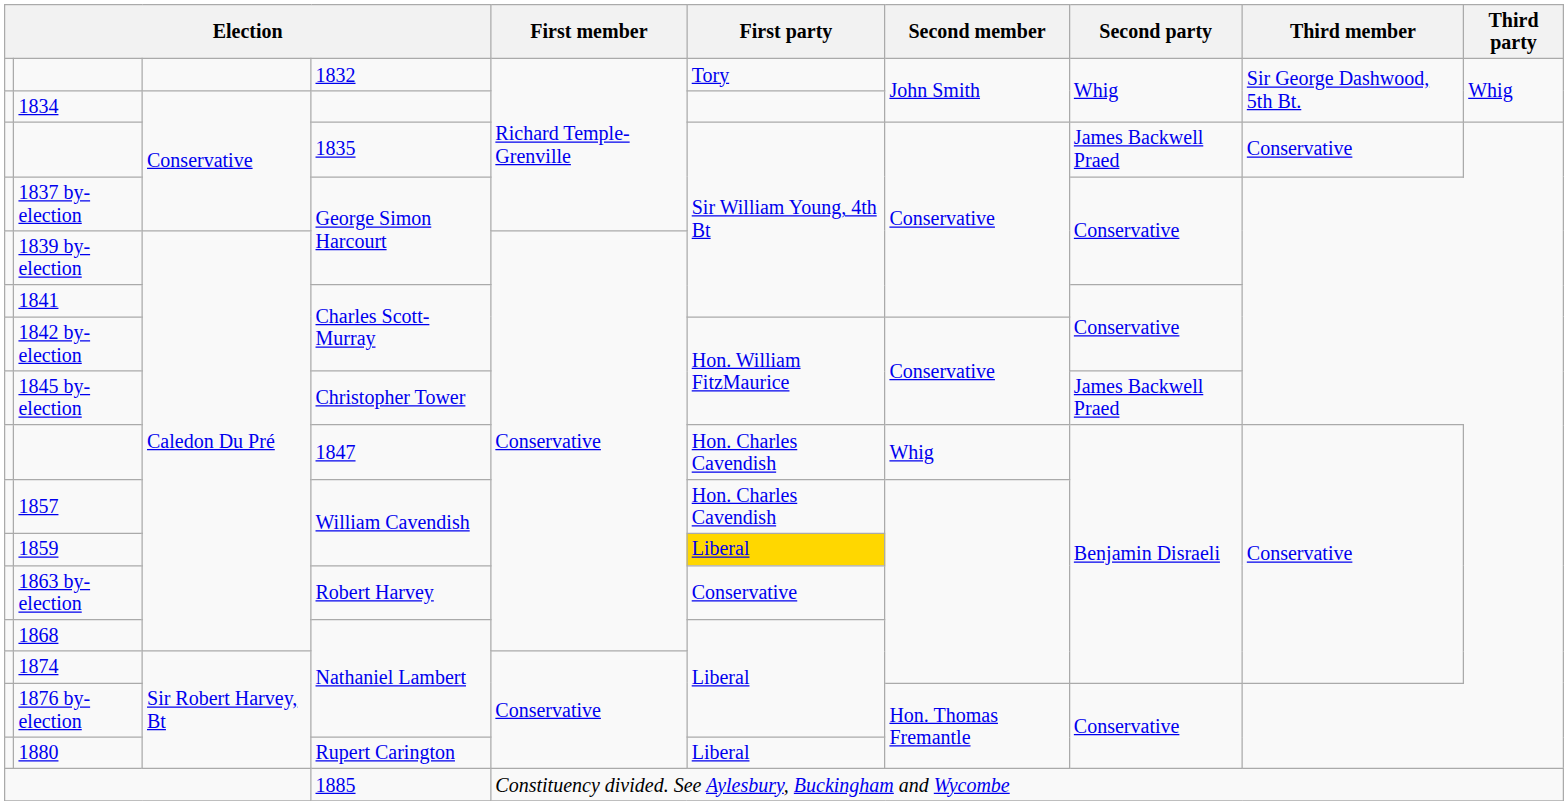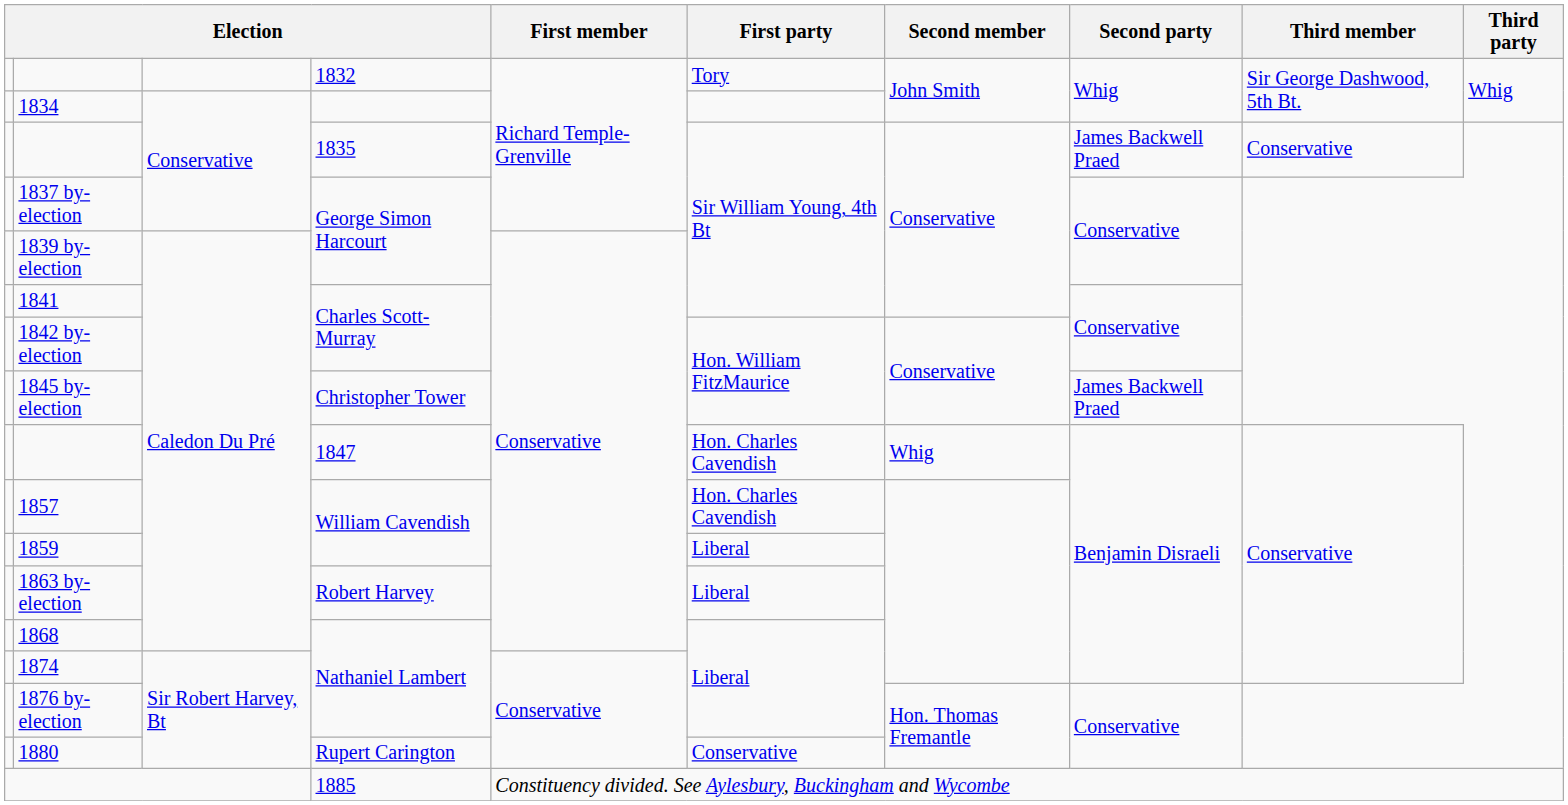(721, 549) gold background -> (721, 549) no background
(744, 592) Conservative -> (721, 592) Liberal
(721, 752) Liberal -> (744, 752) Conservative
